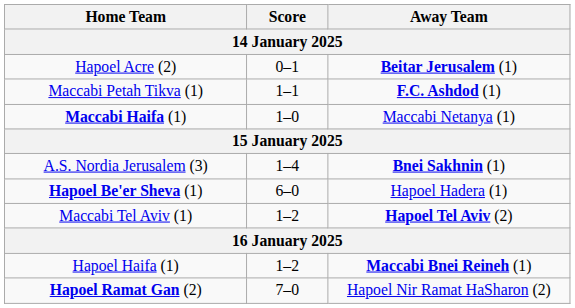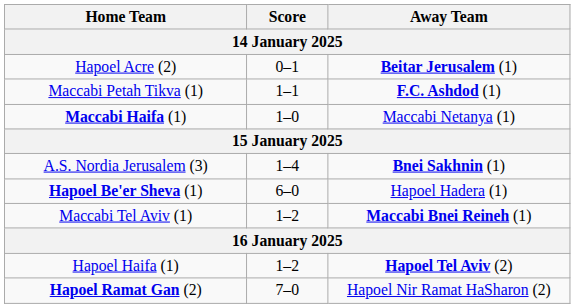(449, 215) Hapoel Tel Aviv (2) -> (449, 215) Maccabi Bnei Reineh (1)
(449, 265) Maccabi Bnei Reineh (1) -> (449, 265) Hapoel Tel Aviv (2)
